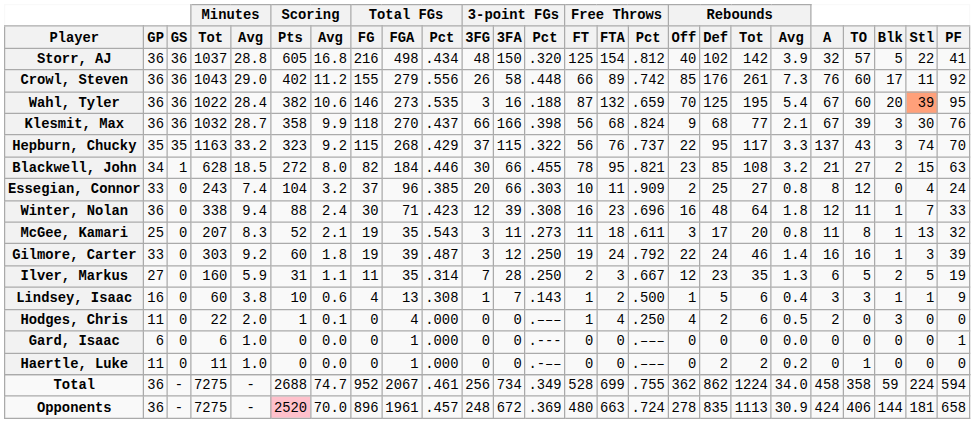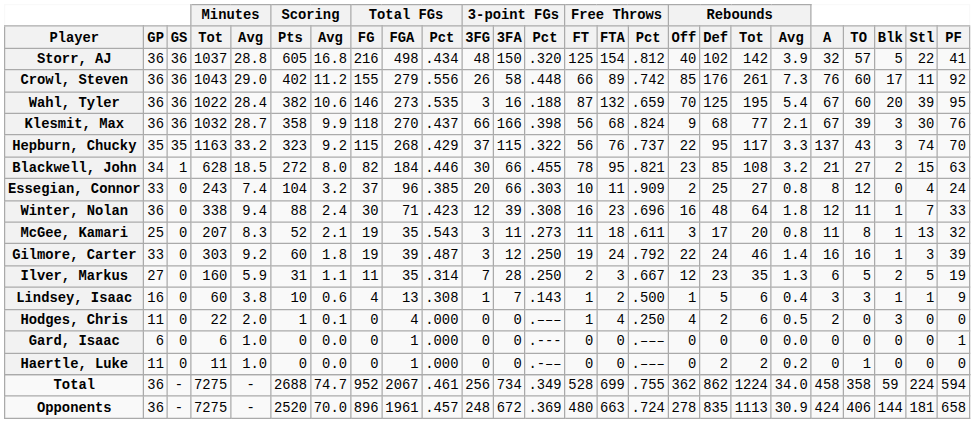(926, 103) lightsalmon background -> (926, 103) no background
(290, 407) pink background -> (290, 407) no background
